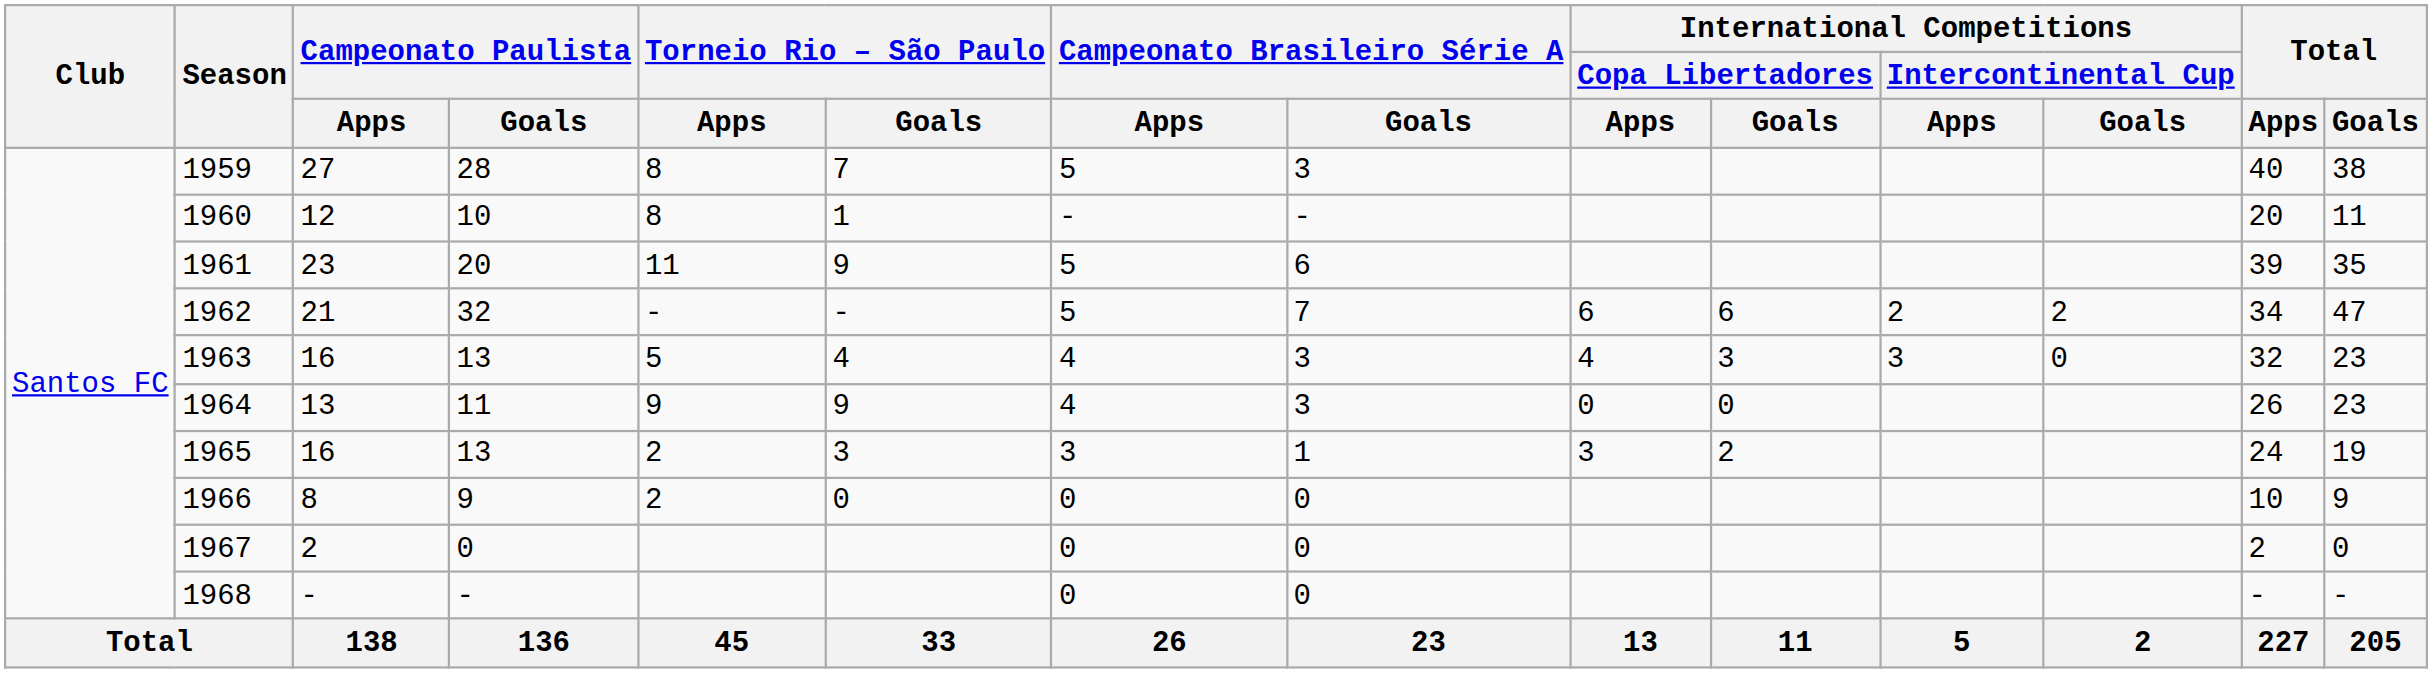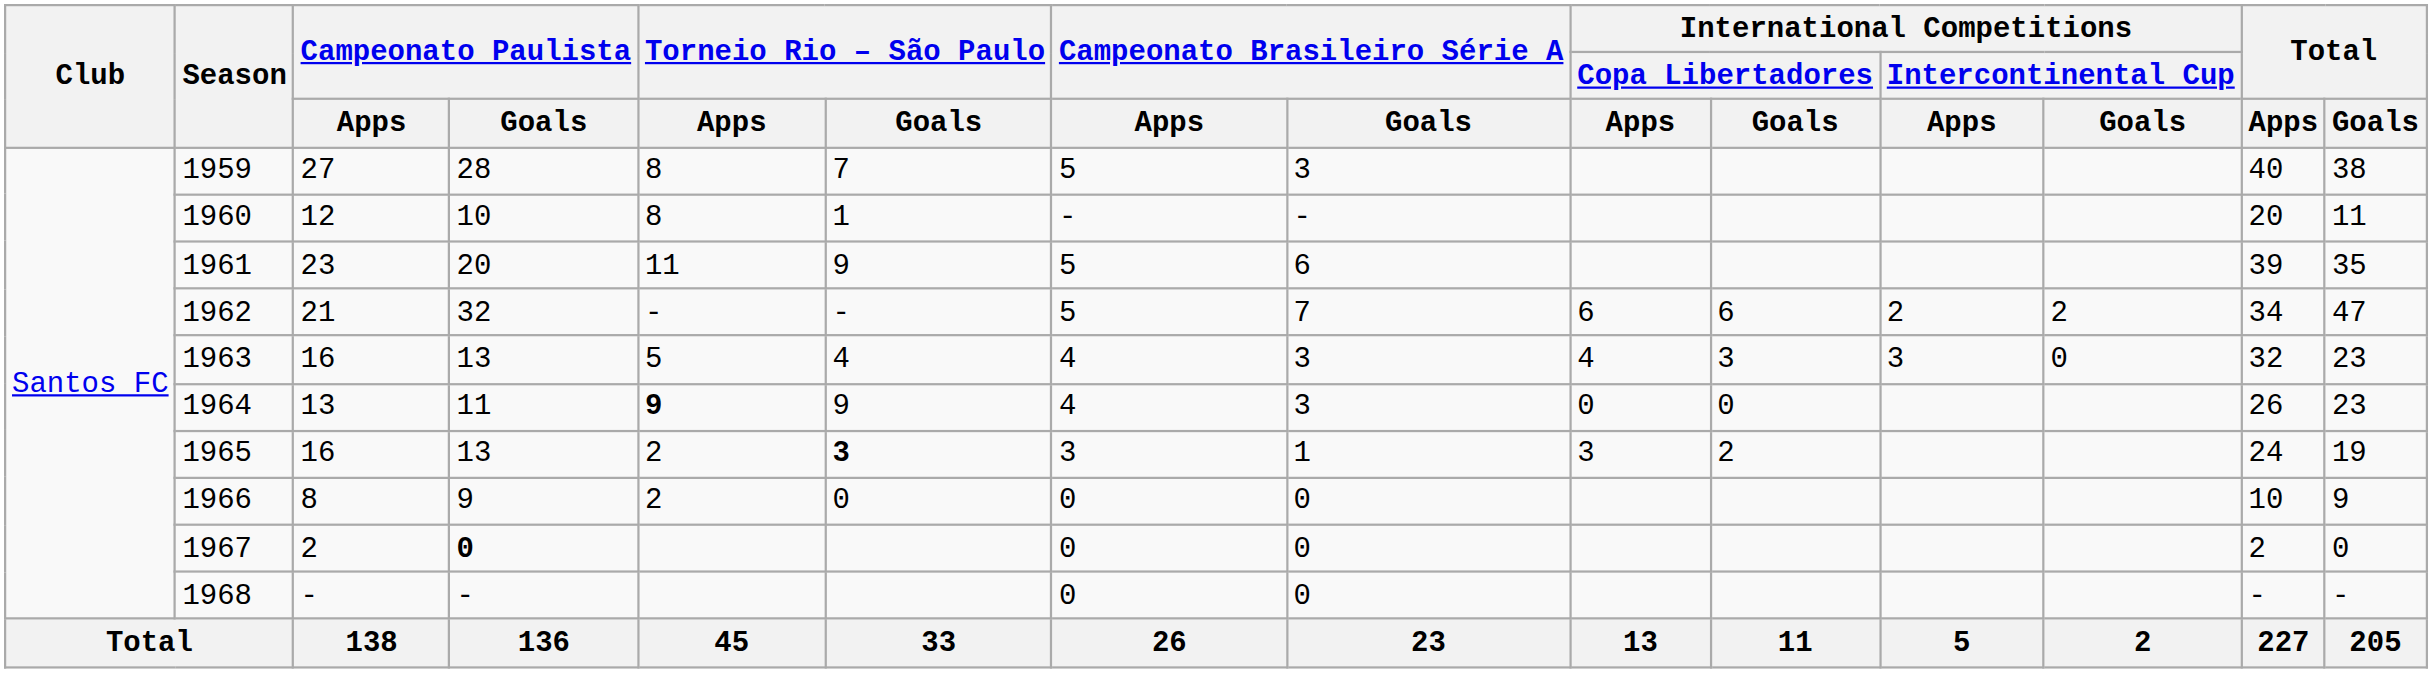(654, 407) normal -> (654, 407) bold
(841, 454) normal -> (841, 454) bold
(465, 548) normal -> (465, 548) bold
